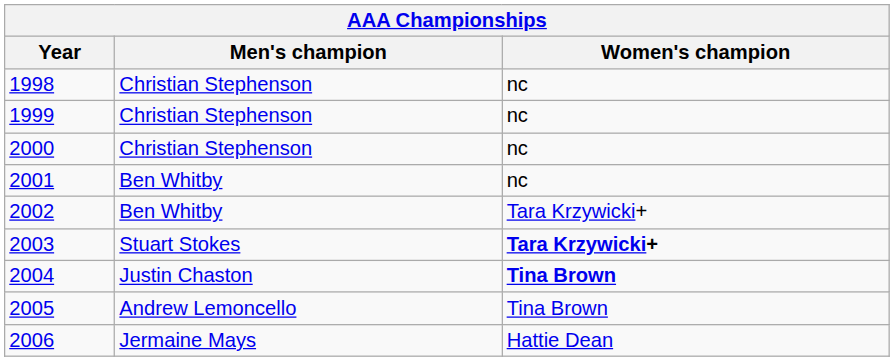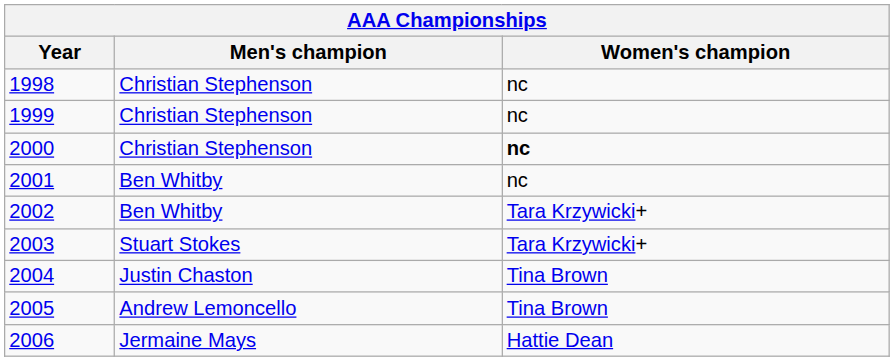(517, 148) normal -> (518, 148) bold
(582, 244) bold -> (577, 244) normal
(561, 276) bold -> (557, 276) normal
